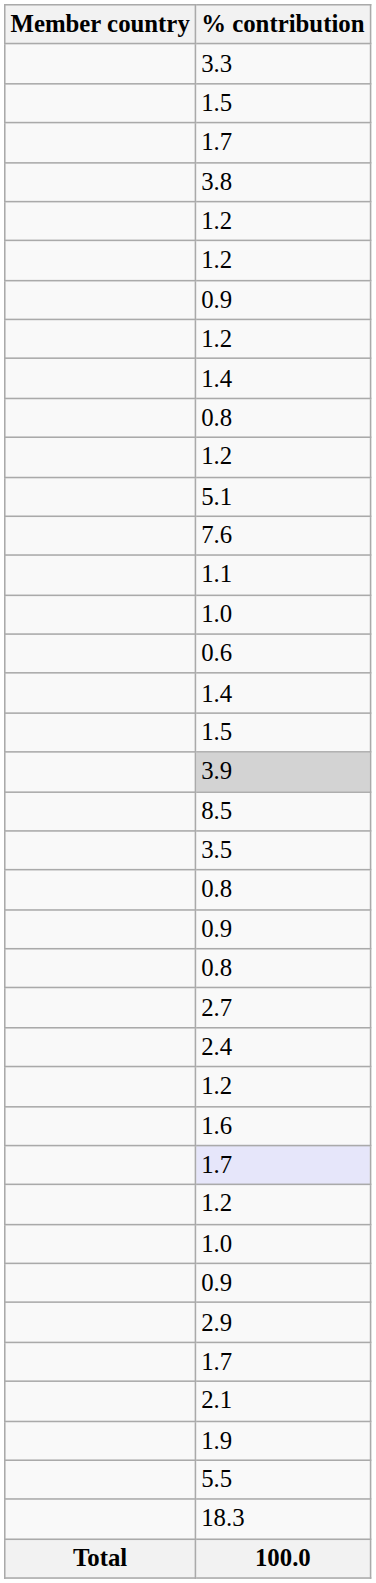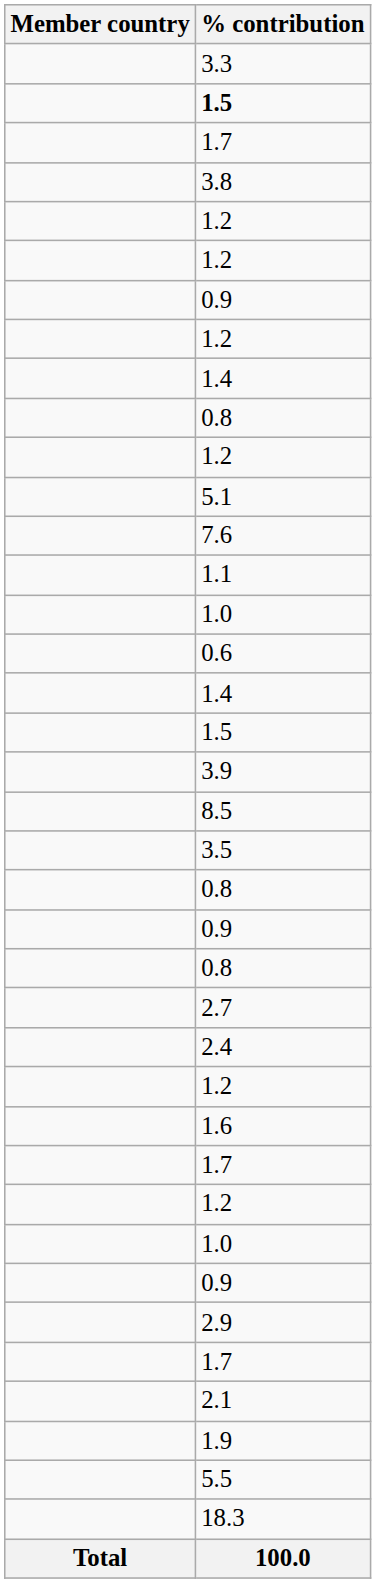(217, 102) normal -> (217, 102) bold
(217, 771) lightgrey background -> (217, 771) no background
(217, 1164) lavender background -> (217, 1164) no background
